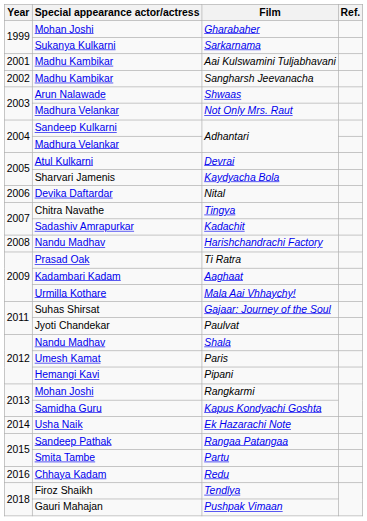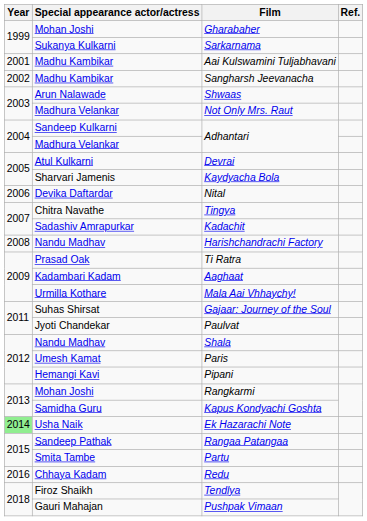(18, 425) no background -> (18, 425) lightgreen background
